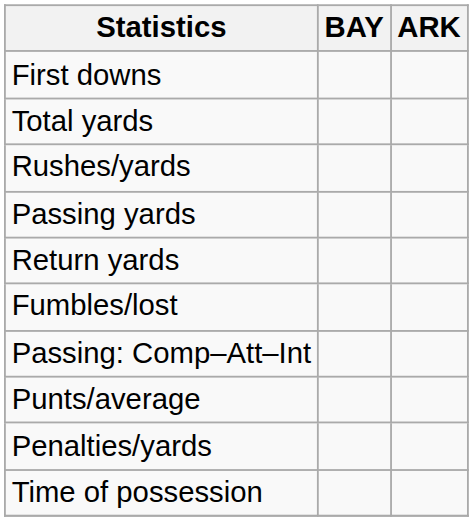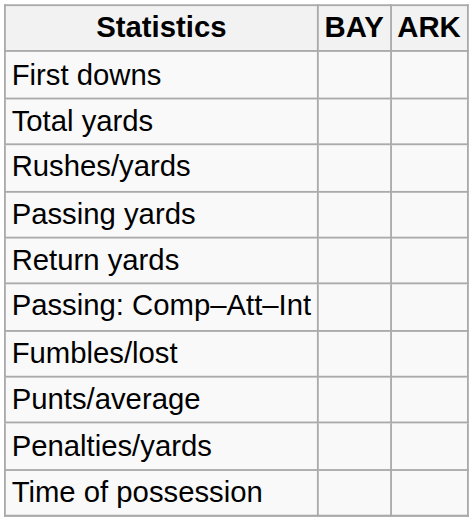rows swapped: (95, 306) <-> (161, 353)
